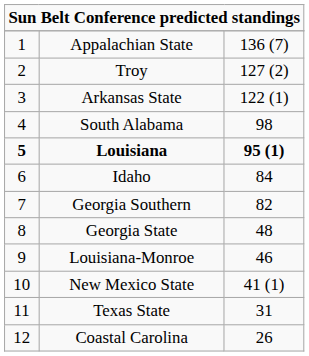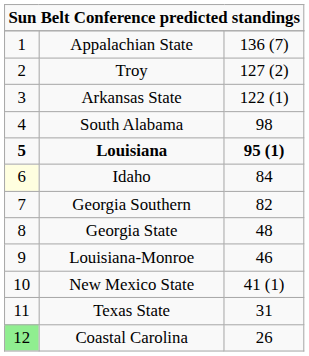(22, 177) no background -> (22, 177) lightyellow background
(22, 337) no background -> (22, 337) lightgreen background
